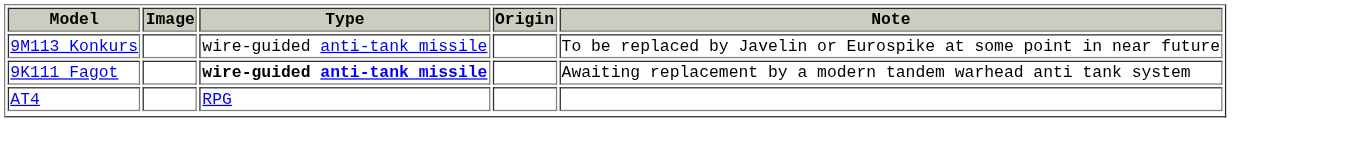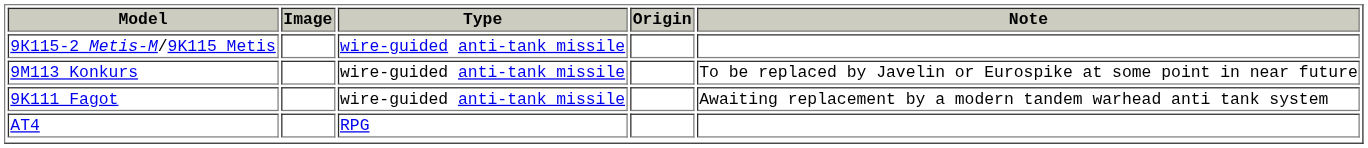+ row: (143, 46)
(345, 73) bold -> (483, 99) normal
